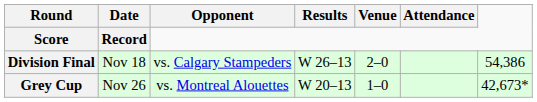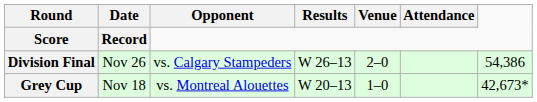(124, 62) Nov 18 -> (124, 62) Nov 26
(124, 85) Nov 26 -> (124, 85) Nov 18
